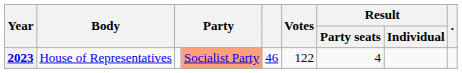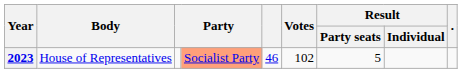(304, 58) 122 -> (304, 58) 102
(378, 58) 4 -> (378, 58) 5
